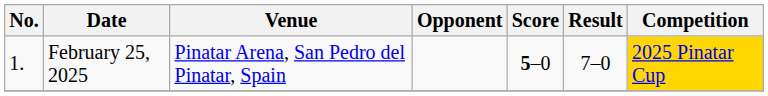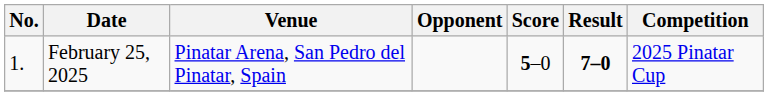(596, 63) normal -> (596, 63) bold
(683, 63) gold background -> (683, 63) no background
